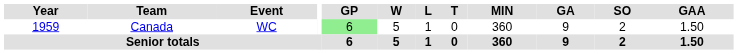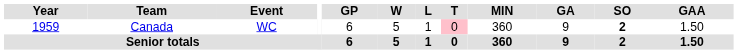(349, 26) lightgreen background -> (349, 26) no background
(454, 26) no background -> (454, 26) pink background
(622, 26) normal -> (622, 26) bold
